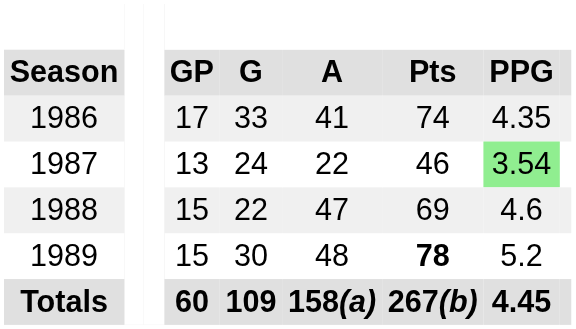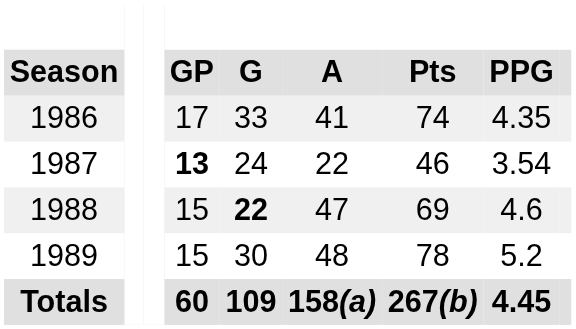(192, 163) normal -> (192, 163) bold
(522, 163) lightgreen background -> (522, 163) no background
(251, 209) normal -> (251, 209) bold
(433, 255) bold -> (433, 255) normal
